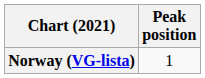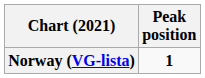(169, 60) normal -> (169, 60) bold
